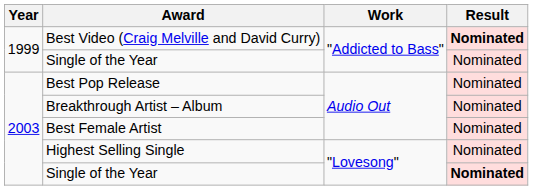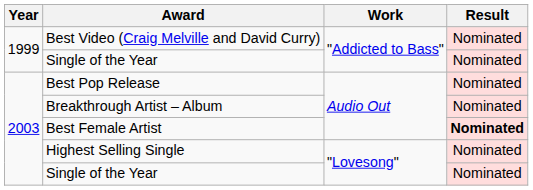(487, 38) bold -> (487, 38) normal
(487, 128) normal -> (487, 128) bold
(487, 173) bold -> (487, 173) normal
